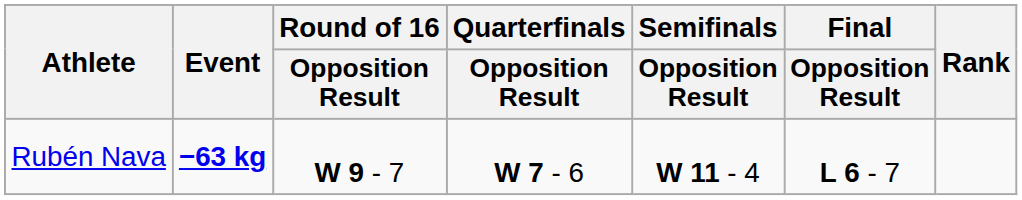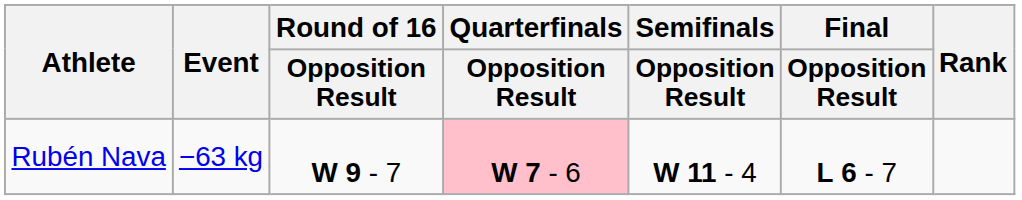(223, 157) bold -> (221, 157) normal
(539, 172) no background -> (536, 172) pink background
